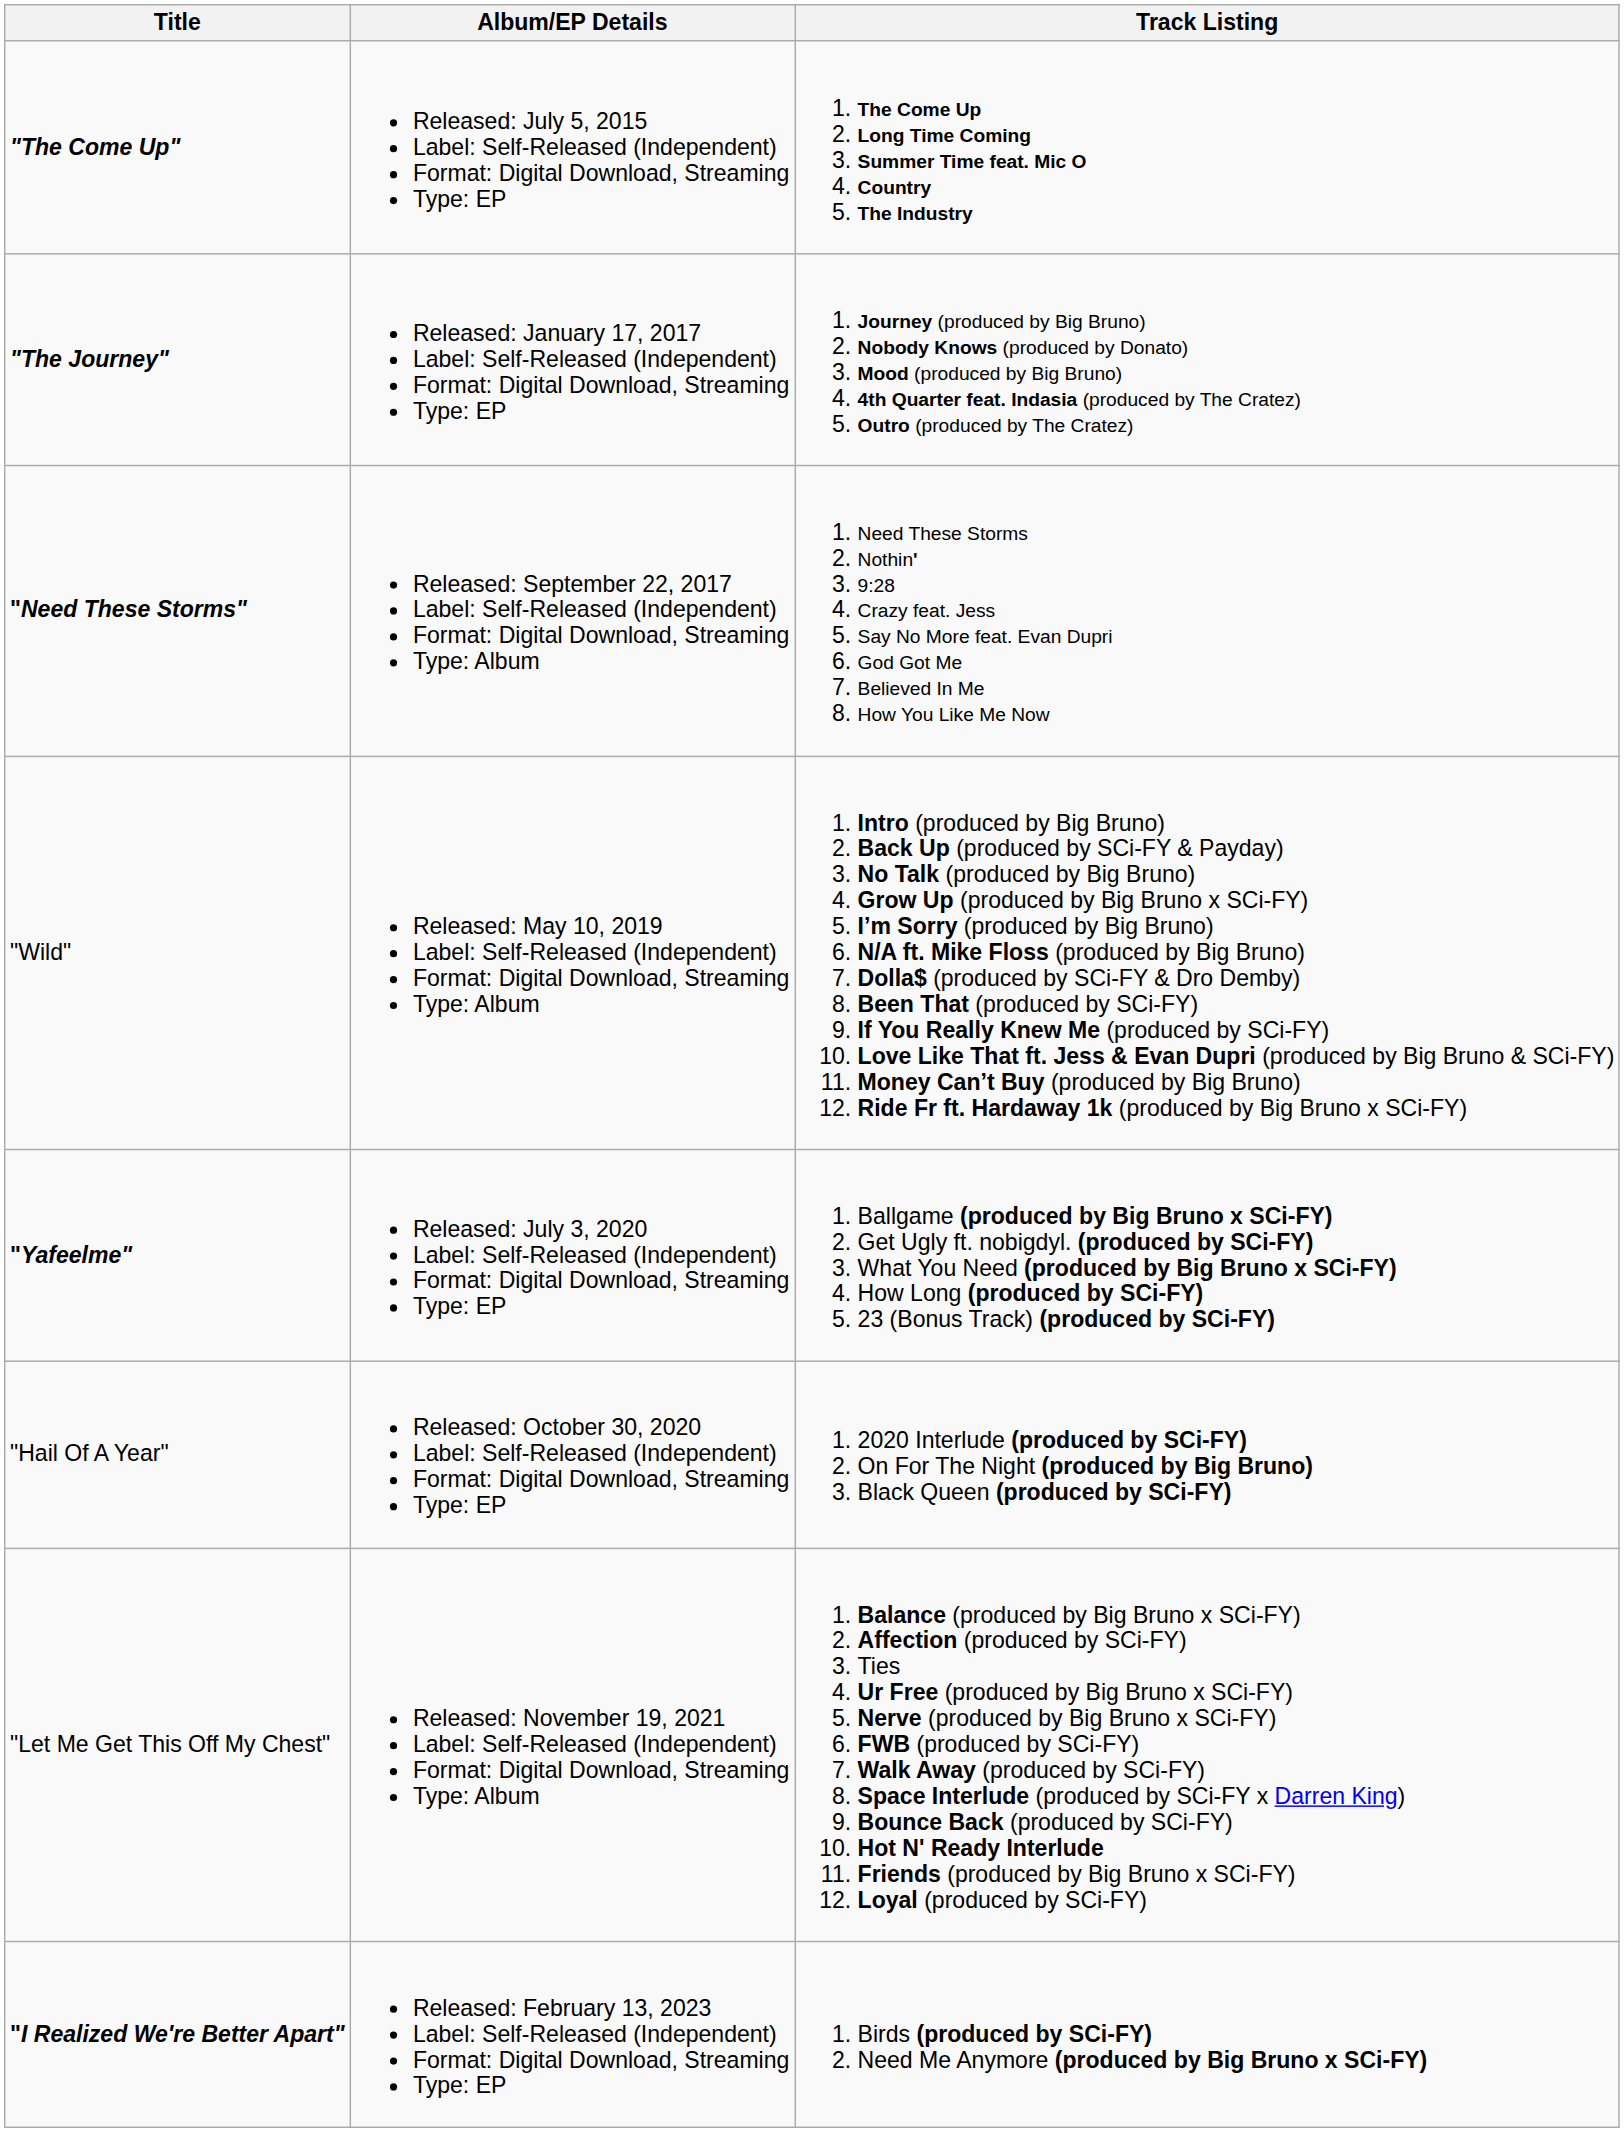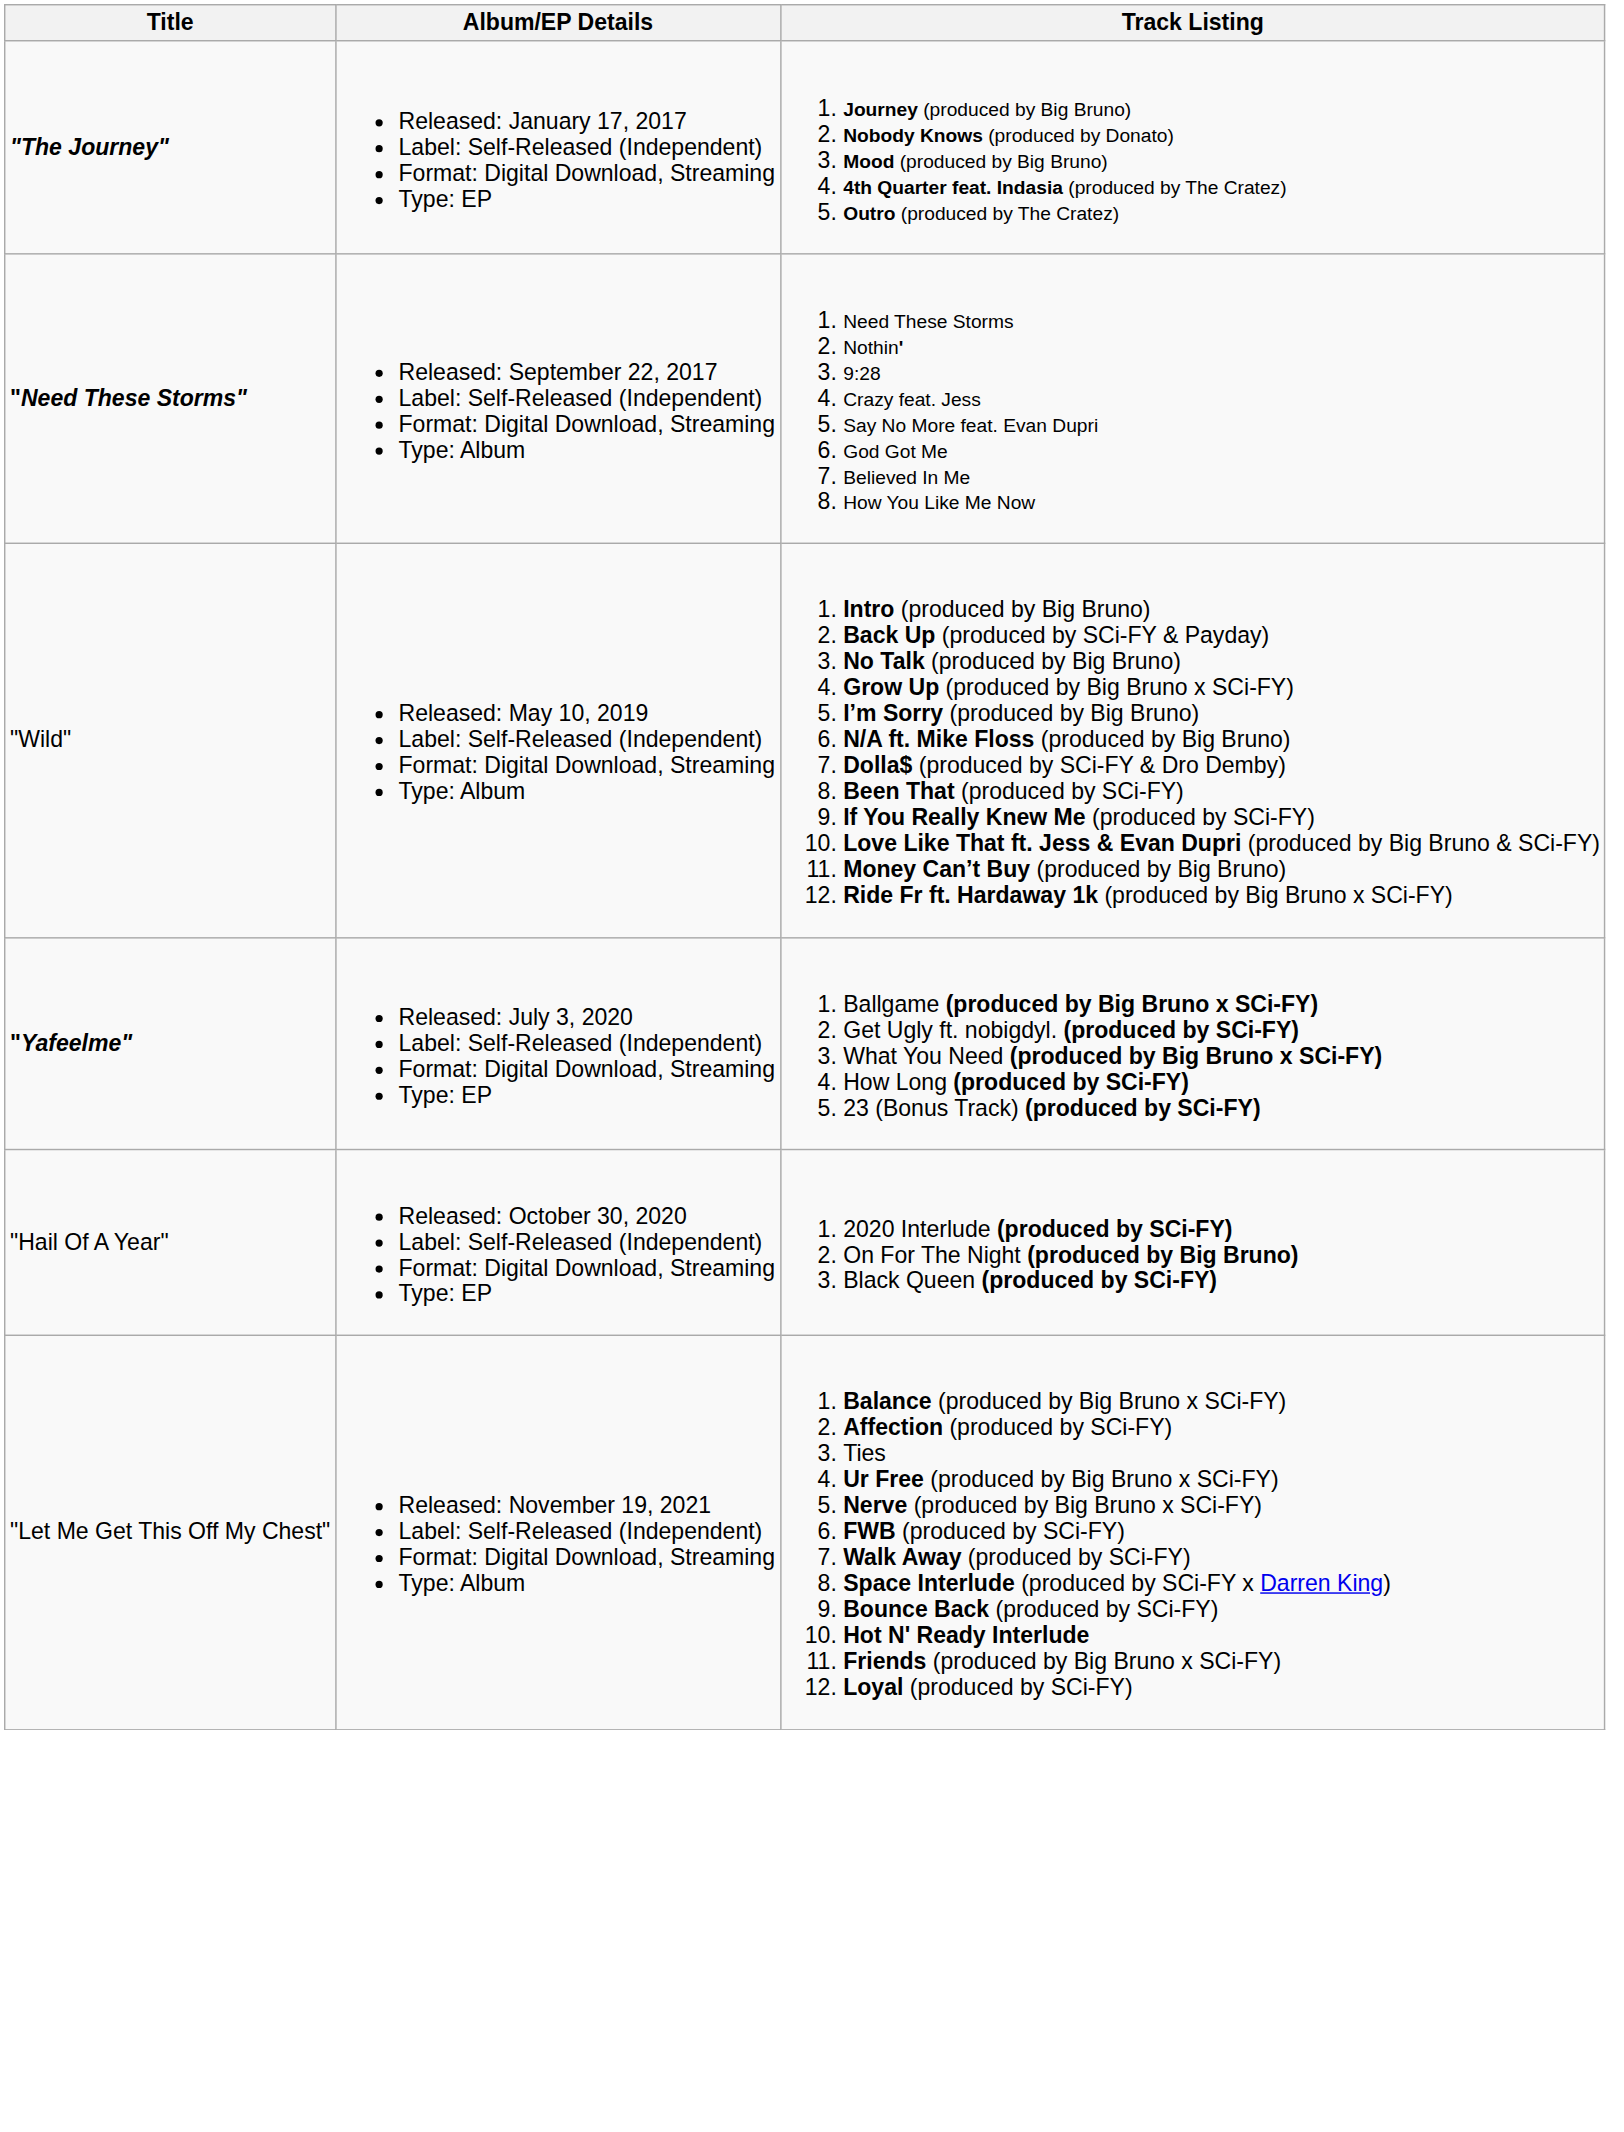- row: (95, 147)
- row: (177, 2034)
